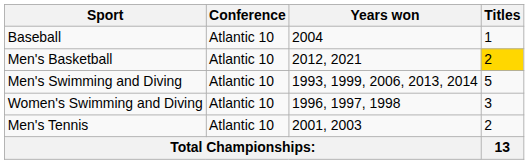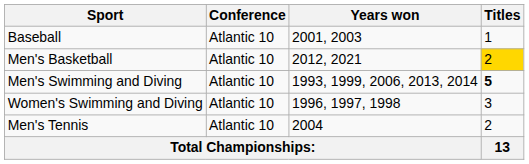(308, 37) 2004 -> (327, 37) 2001, 2003
(488, 81) normal -> (488, 81) bold
(327, 125) 2001, 2003 -> (308, 125) 2004
